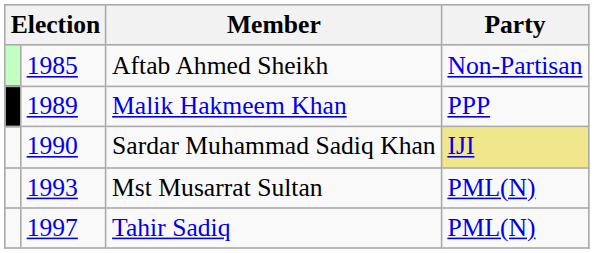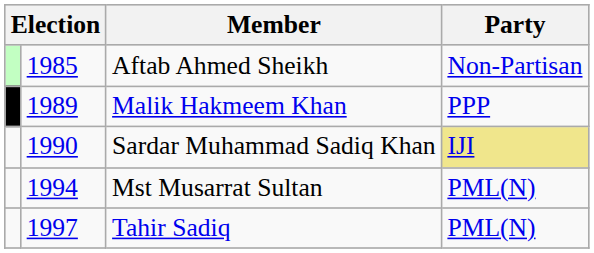(52, 187) 1993 -> (52, 187) 1994
